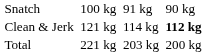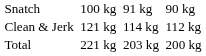(184, 26) bold -> (183, 26) normal
